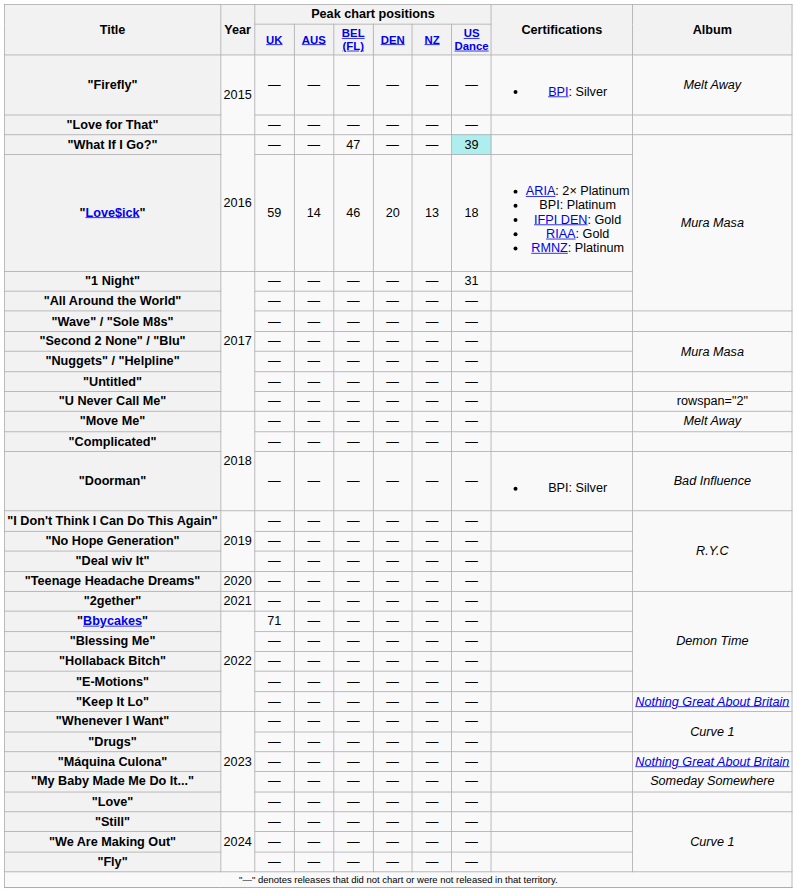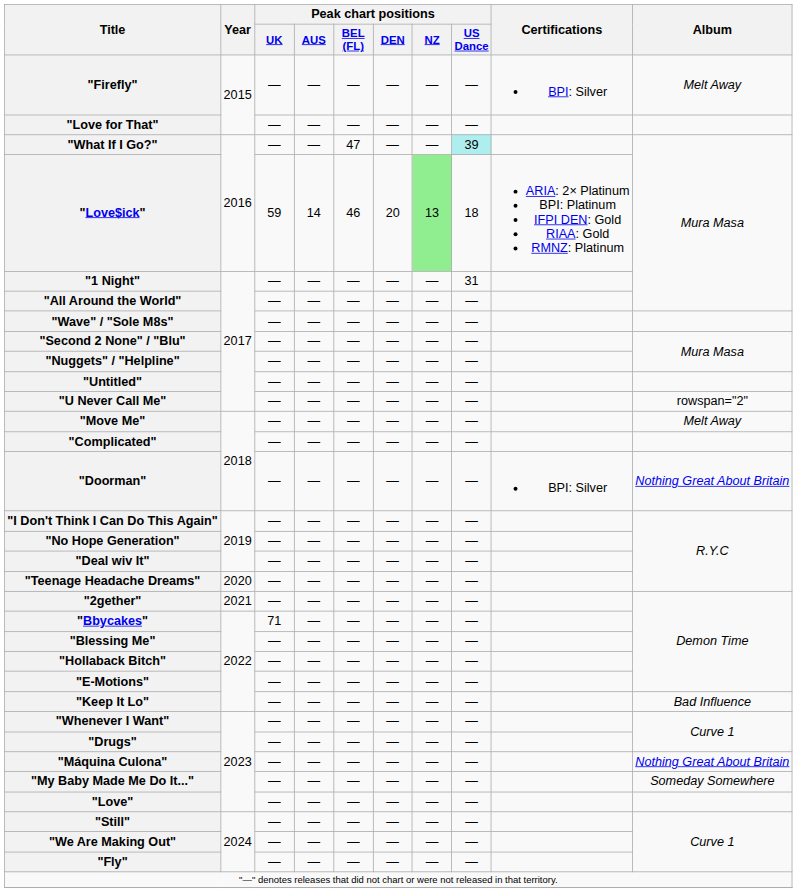(432, 213) no background -> (432, 213) lightgreen background
(712, 481) Bad Influence -> (712, 481) Nothing Great About Britain
(712, 701) Nothing Great About Britain -> (712, 701) Bad Influence
